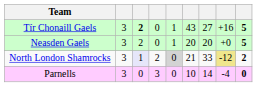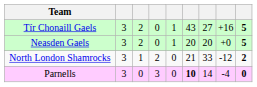(141, 27) bold -> (141, 27) normal
(141, 58) lavender background -> (141, 58) no background
(174, 58) lightgrey background -> (174, 58) no background
(226, 58) khaki background -> (226, 58) no background
(191, 74) normal -> (191, 74) bold
